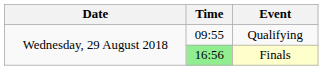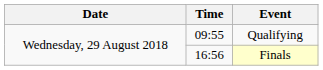(209, 55) lightgreen background -> (209, 55) no background
